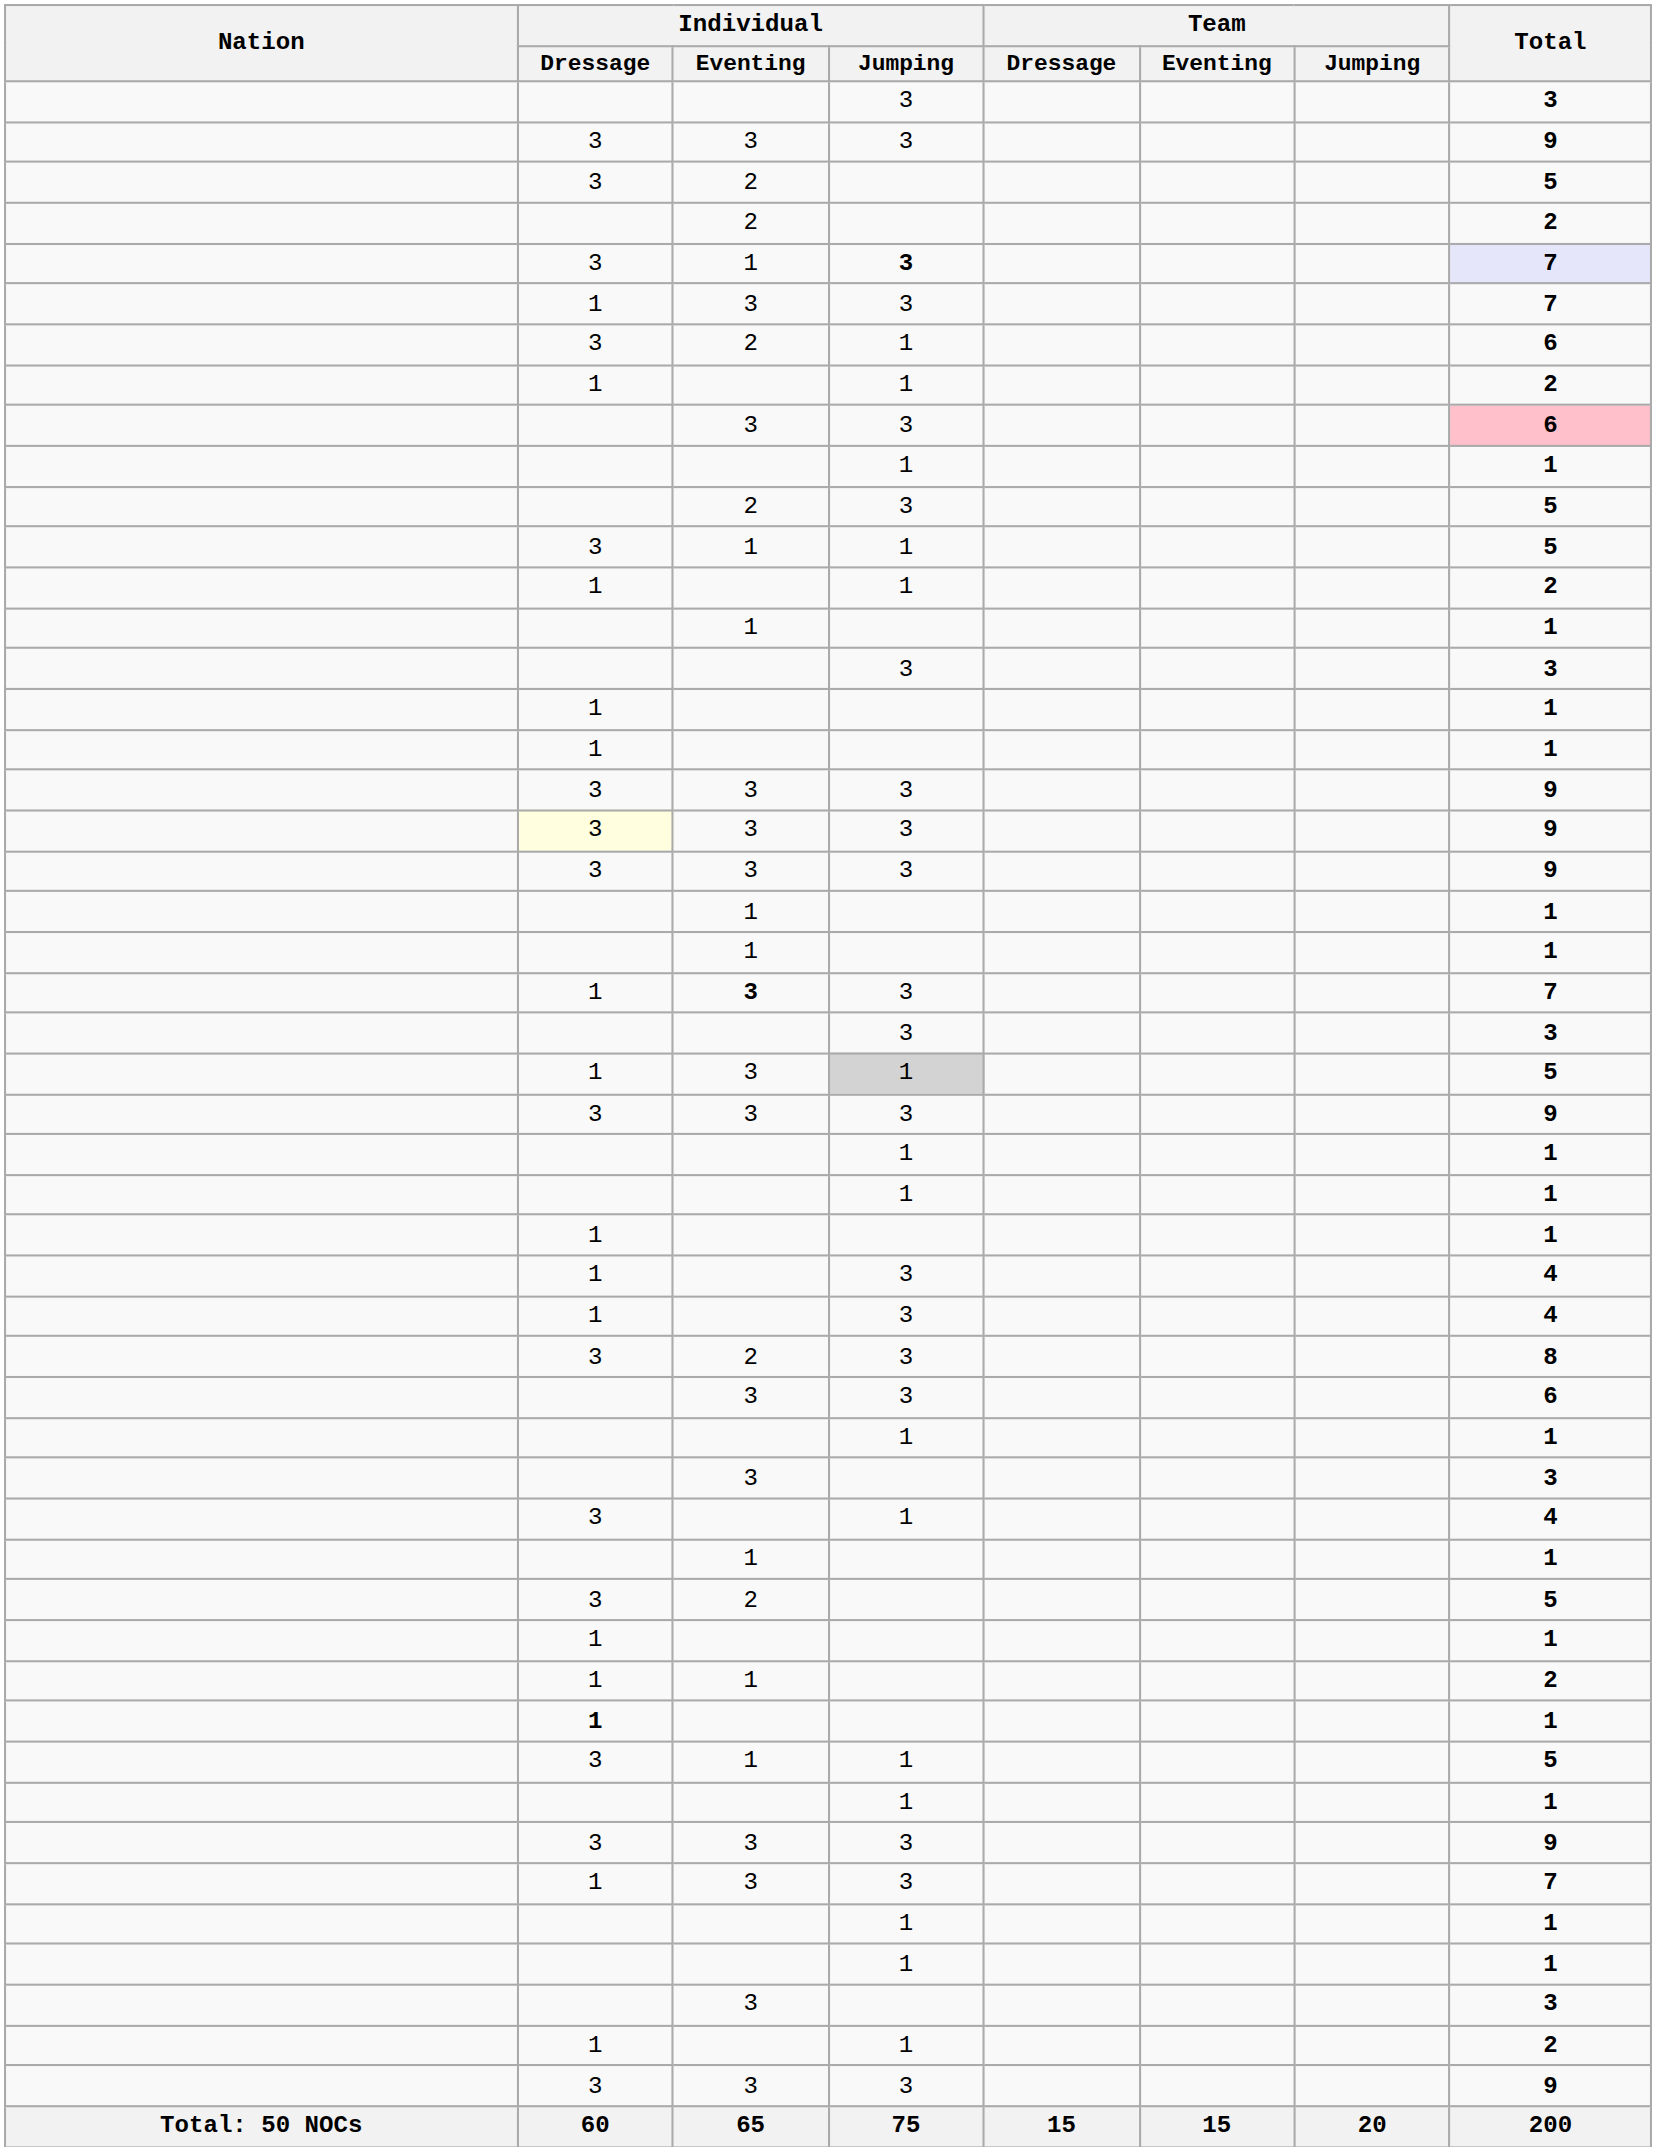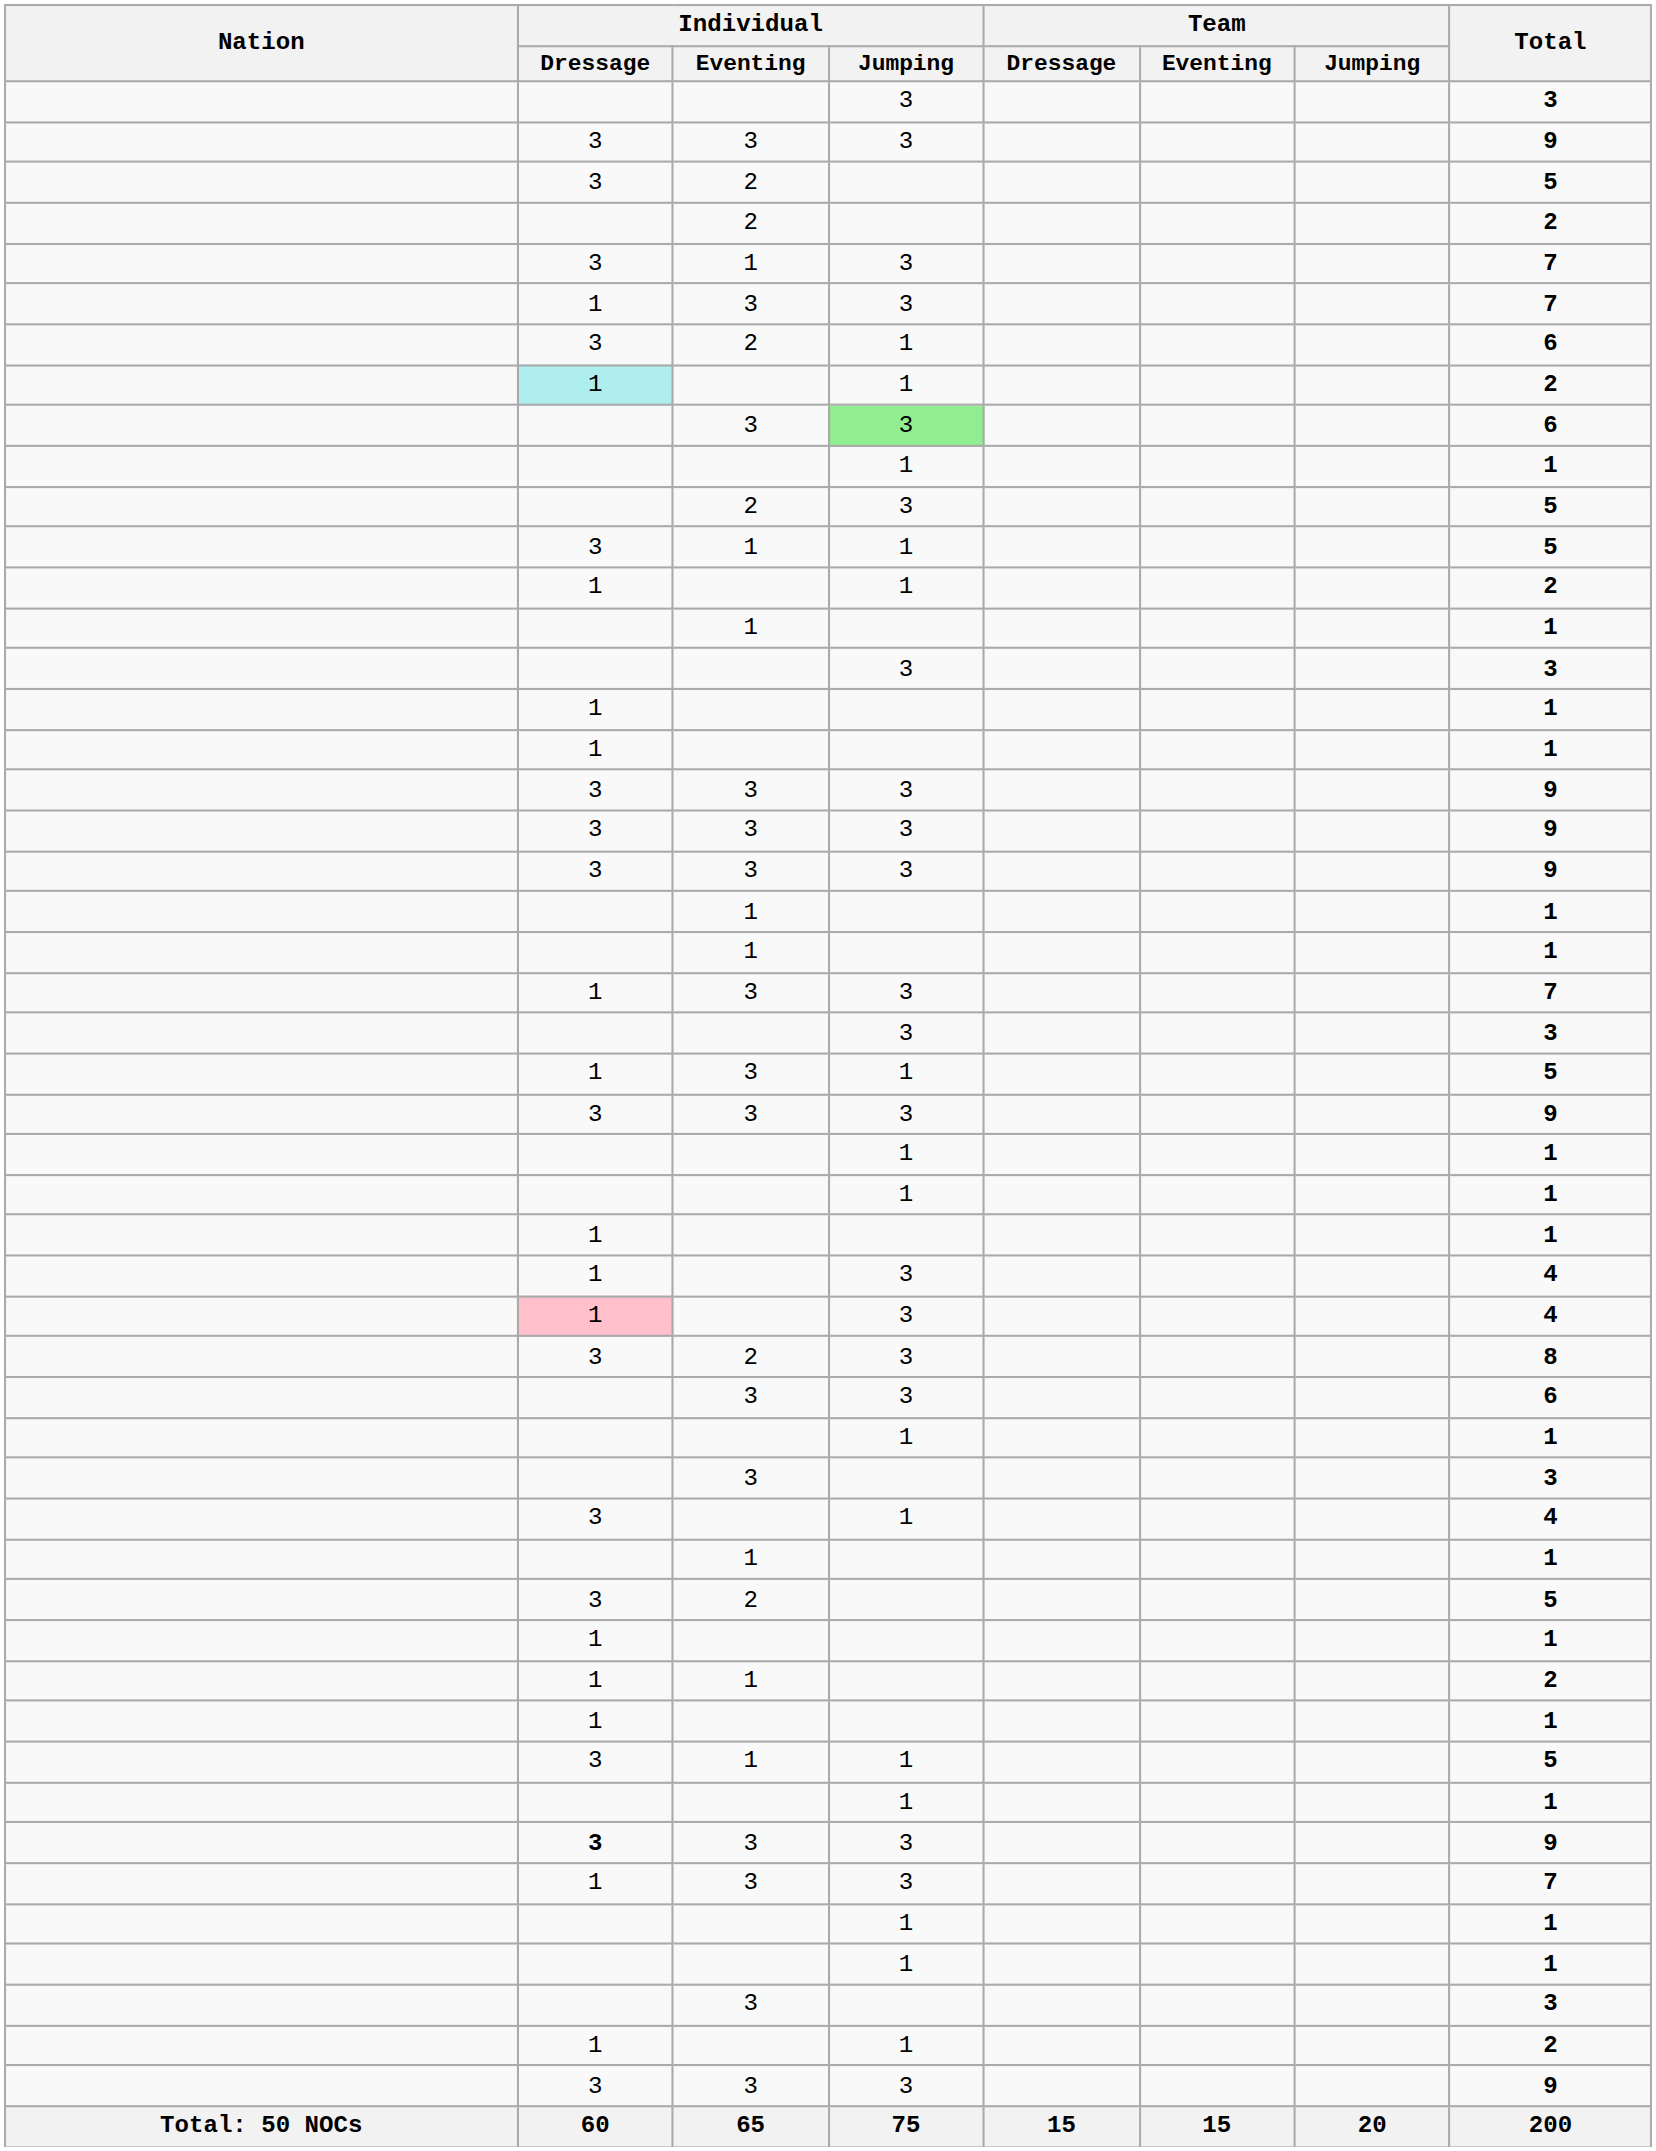(906, 263) bold -> (906, 263) normal
(1550, 263) lavender background -> (1550, 263) no background
(595, 385) no background -> (595, 385) paleturquoise background
(906, 425) no background -> (906, 425) lightgreen background
(1550, 425) pink background -> (1550, 425) no background
(595, 830) lightyellow background -> (595, 830) no background
(751, 992) bold -> (751, 992) normal
(906, 1073) lightgrey background -> (906, 1073) no background
(595, 1316) no background -> (595, 1316) pink background
(595, 1721) bold -> (595, 1721) normal
(595, 1843) normal -> (595, 1843) bold
